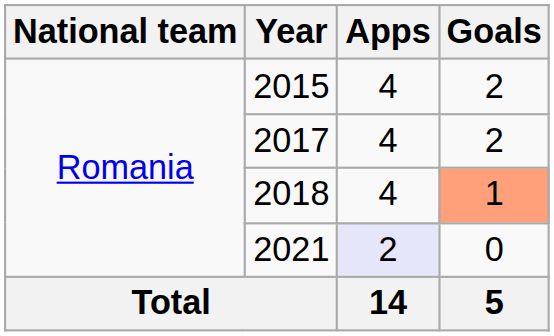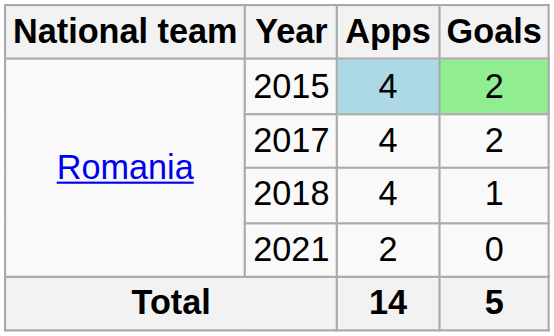(388, 85) no background -> (388, 85) lightblue background
(494, 85) no background -> (494, 85) lightgreen background
(494, 194) lightsalmon background -> (494, 194) no background
(388, 248) lavender background -> (388, 248) no background
